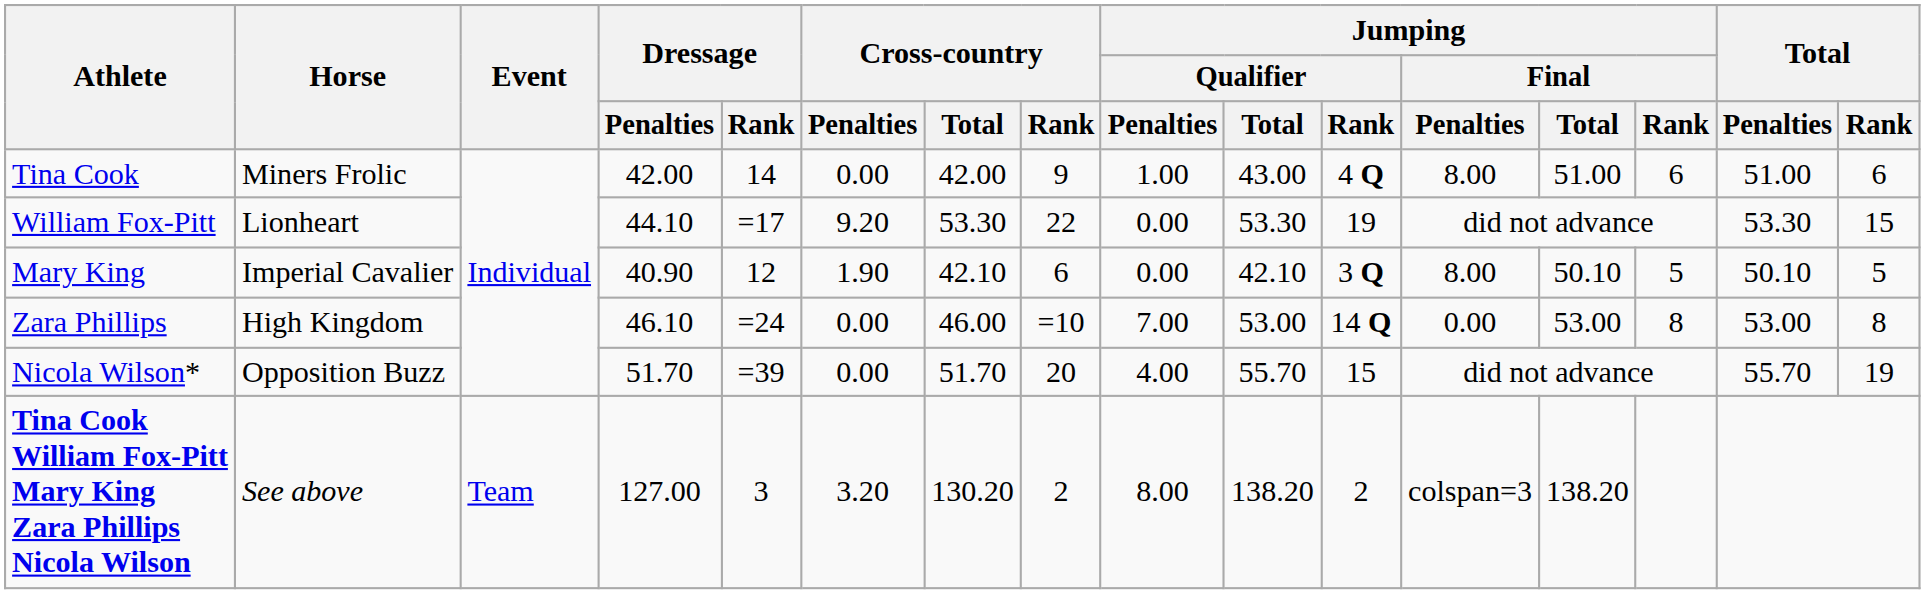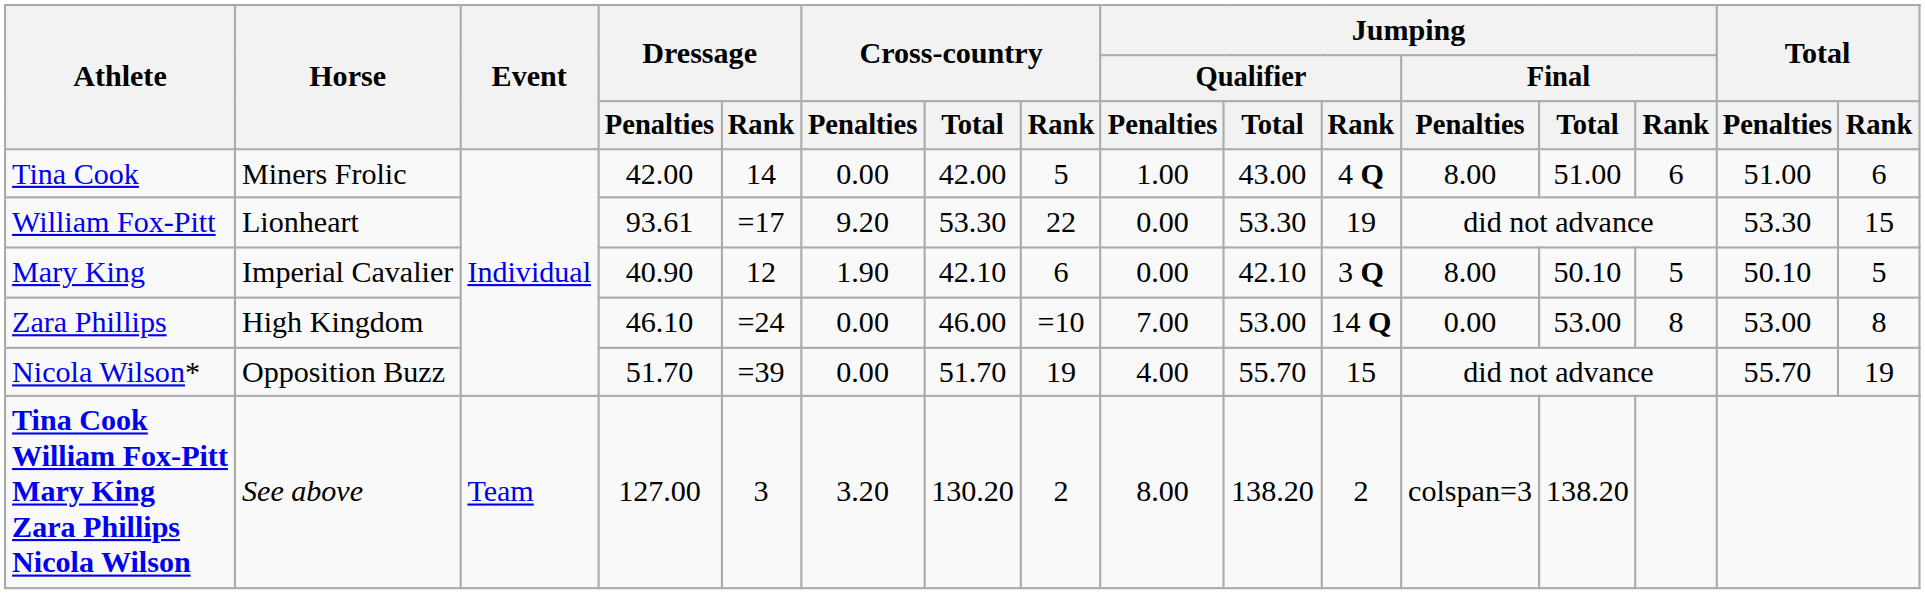(1061, 173) 9 -> (1061, 173) 5
(660, 222) 44.10 -> (660, 222) 93.61
(1061, 371) 20 -> (1061, 371) 19
